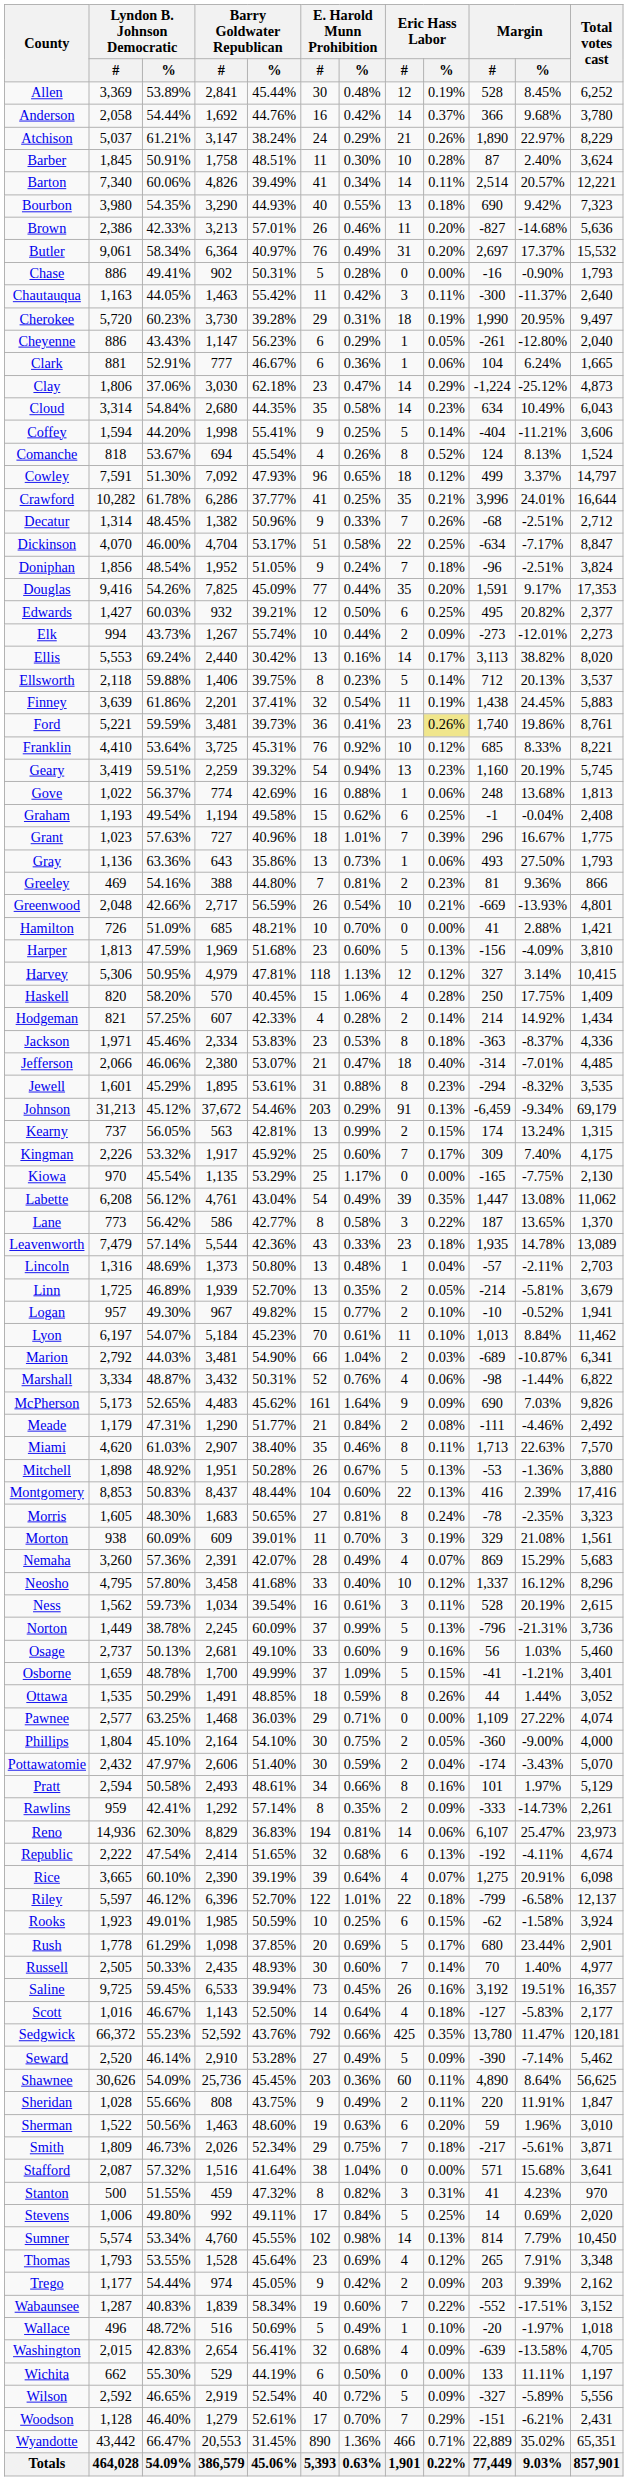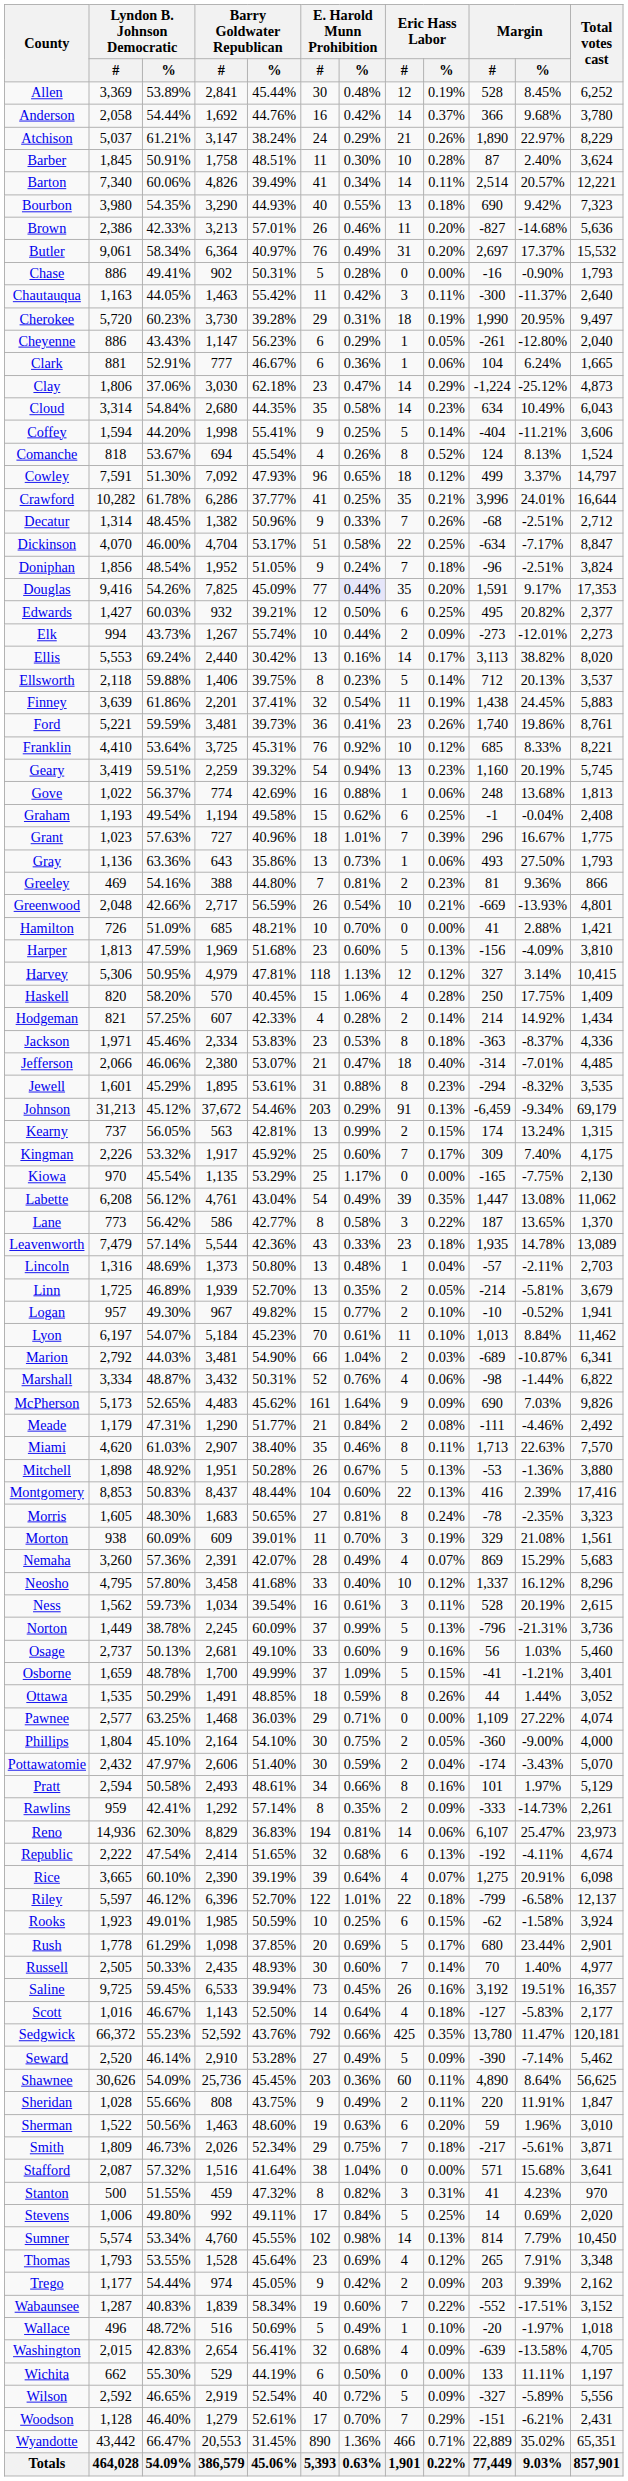(362, 589) no background -> (362, 589) lavender background
(446, 725) khaki background -> (446, 725) no background
